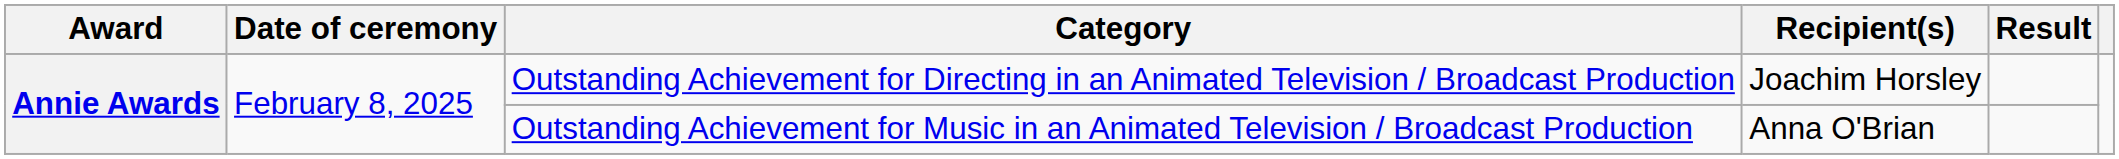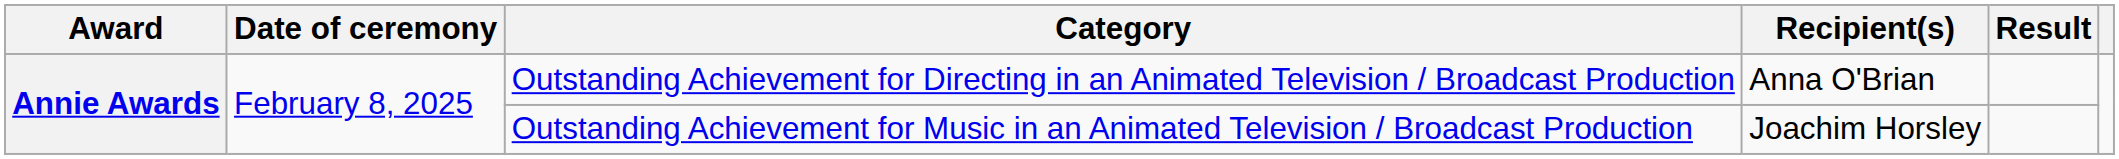(1865, 79) Joachim Horsley -> (1842, 79) Anna O'Brian
(1842, 128) Anna O'Brian -> (1865, 128) Joachim Horsley
